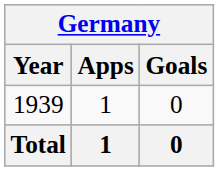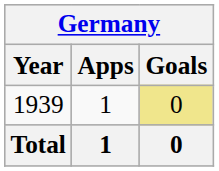(176, 104) no background -> (176, 104) khaki background
